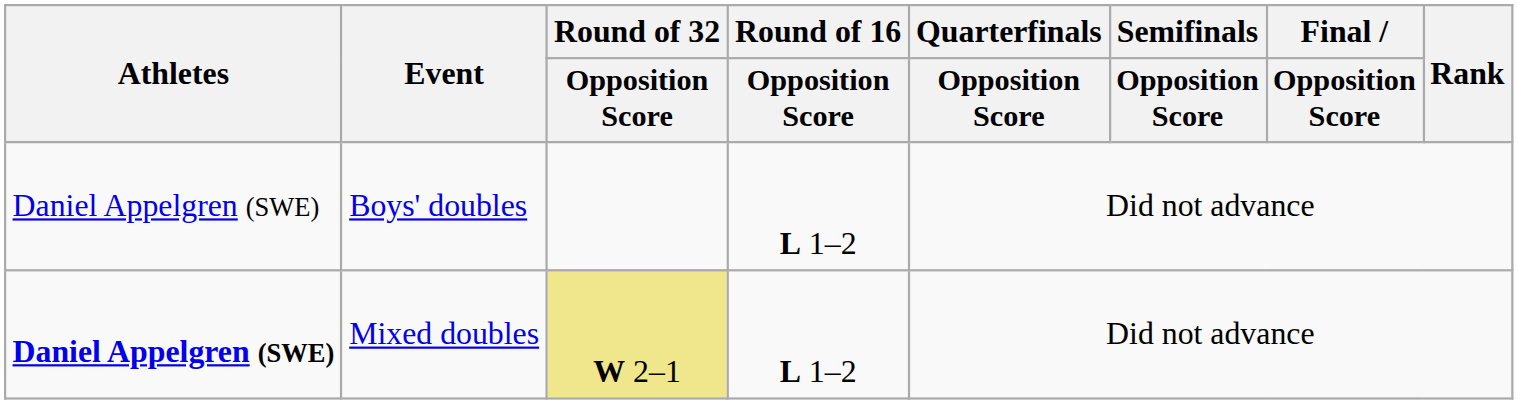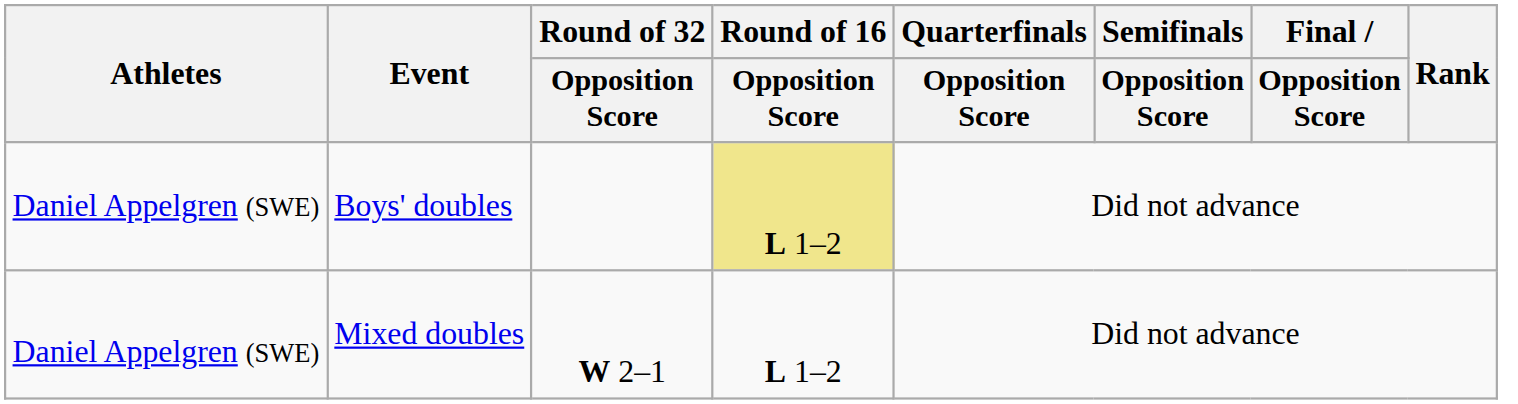(818, 243) no background -> (803, 243) khaki background
(173, 352) bold -> (166, 352) normal
(637, 371) khaki background -> (622, 371) no background
